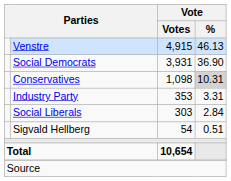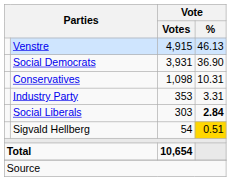(211, 79) lightgrey background -> (211, 79) no background
(213, 113) normal -> (213, 113) bold
(213, 130) no background -> (213, 130) gold background
